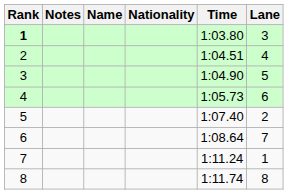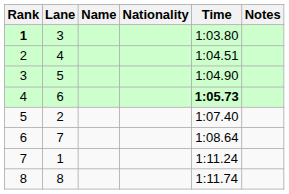columns swapped: (265, 14) <-> (63, 14)
(222, 96) normal -> (217, 96) bold
